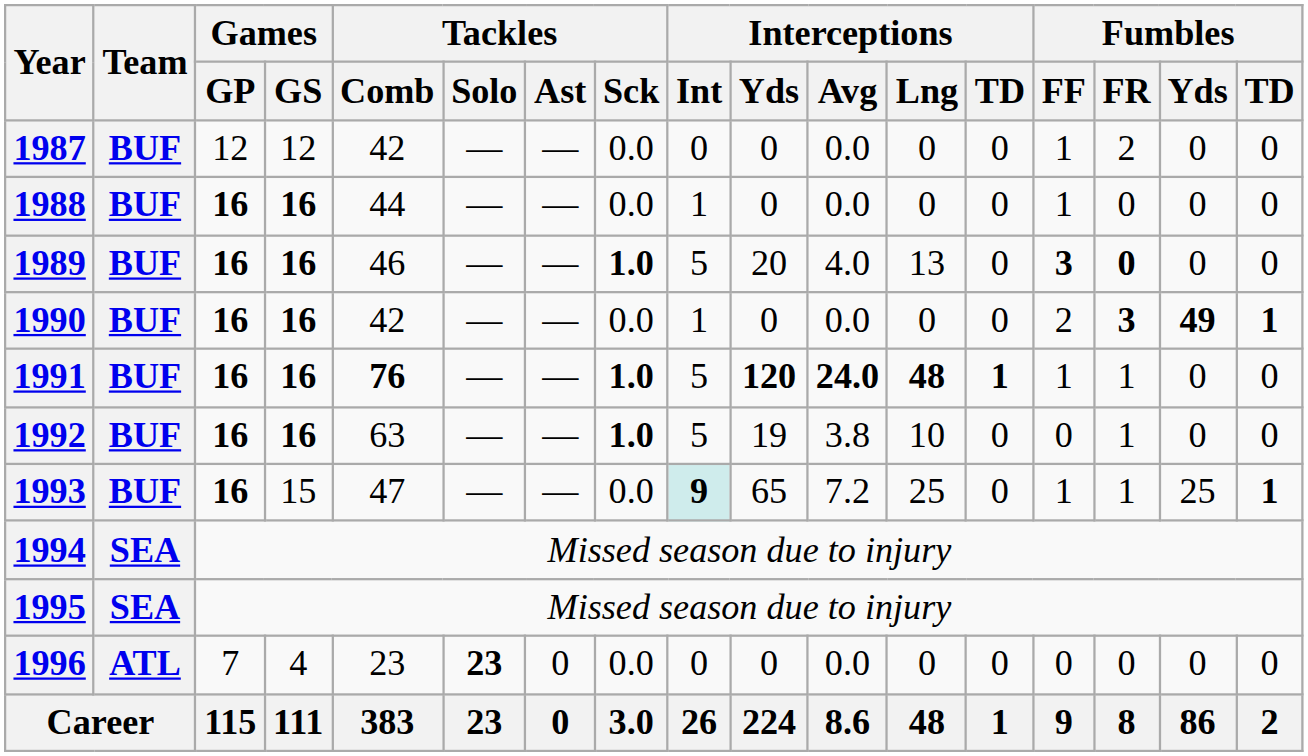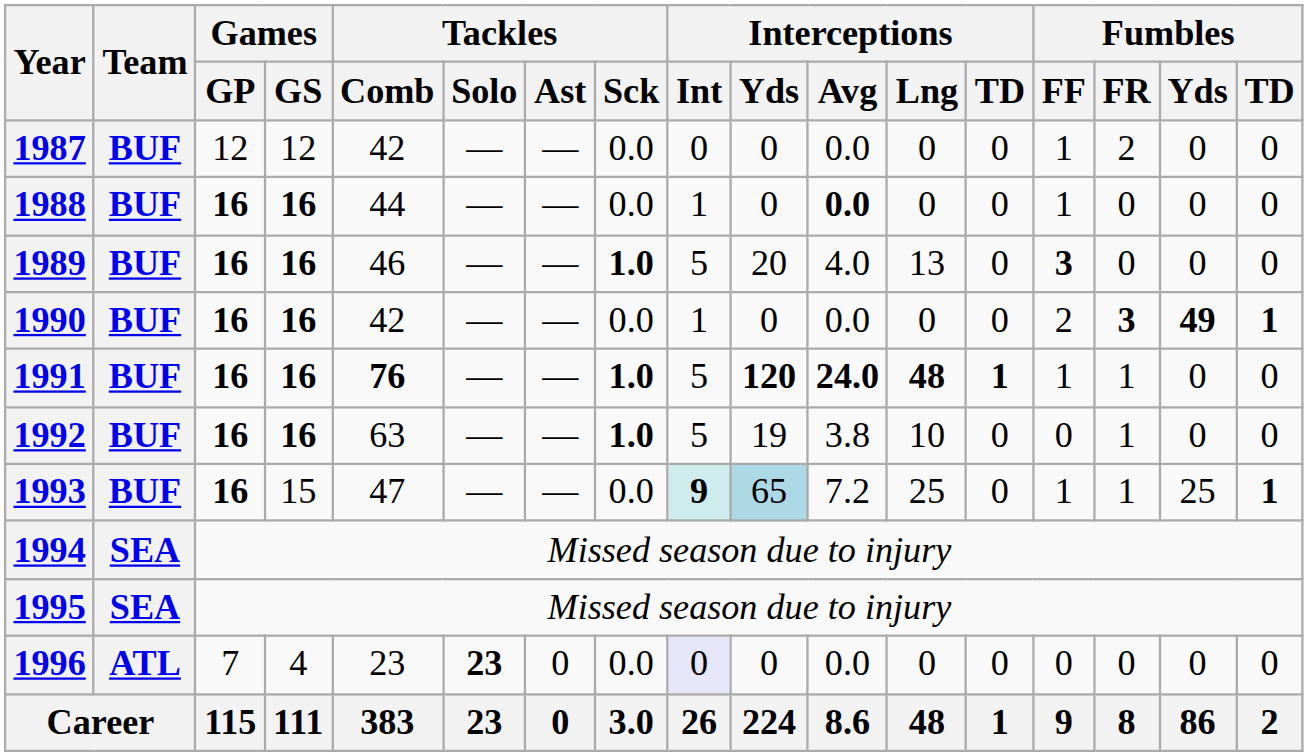(847, 205) normal -> (847, 205) bold
(1127, 262) bold -> (1127, 262) normal
(769, 491) no background -> (769, 491) lightblue background
(699, 663) no background -> (699, 663) lavender background
